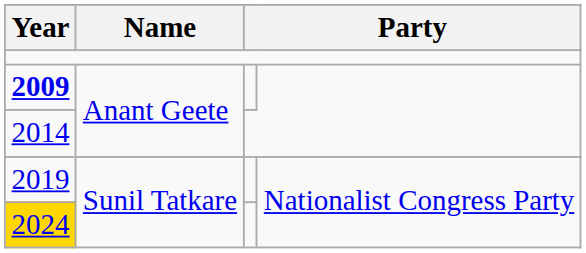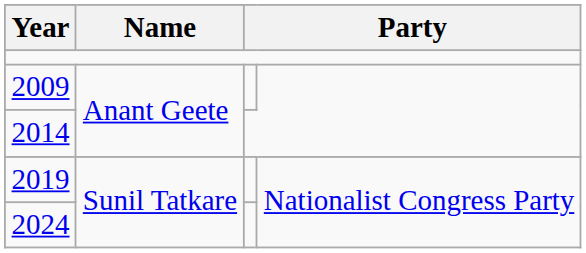(41, 86) bold -> (41, 86) normal
(41, 224) gold background -> (41, 224) no background
